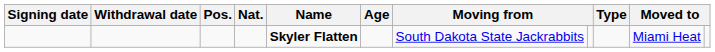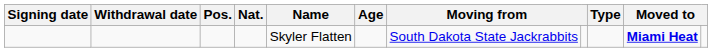(314, 36) bold -> (311, 36) normal
(667, 36) normal -> (662, 36) bold
